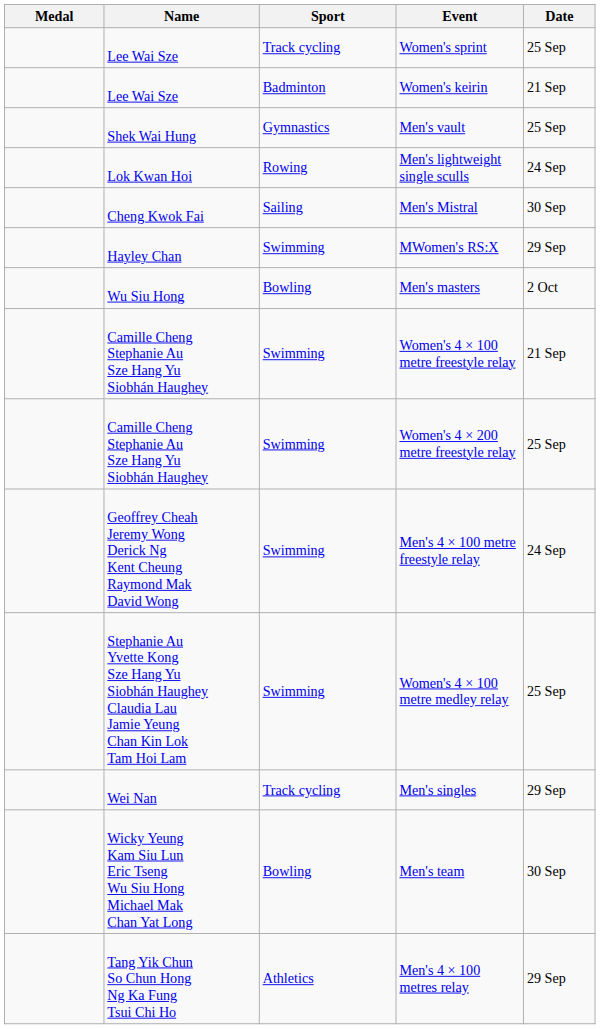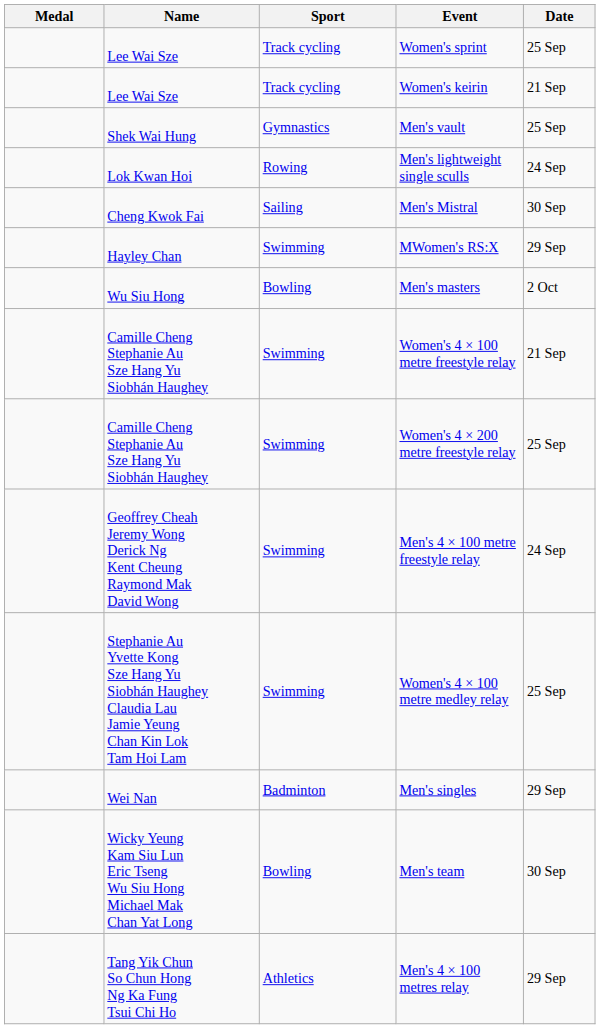(294, 88) Badminton -> (301, 88) Track cycling
(301, 789) Track cycling -> (294, 789) Badminton
